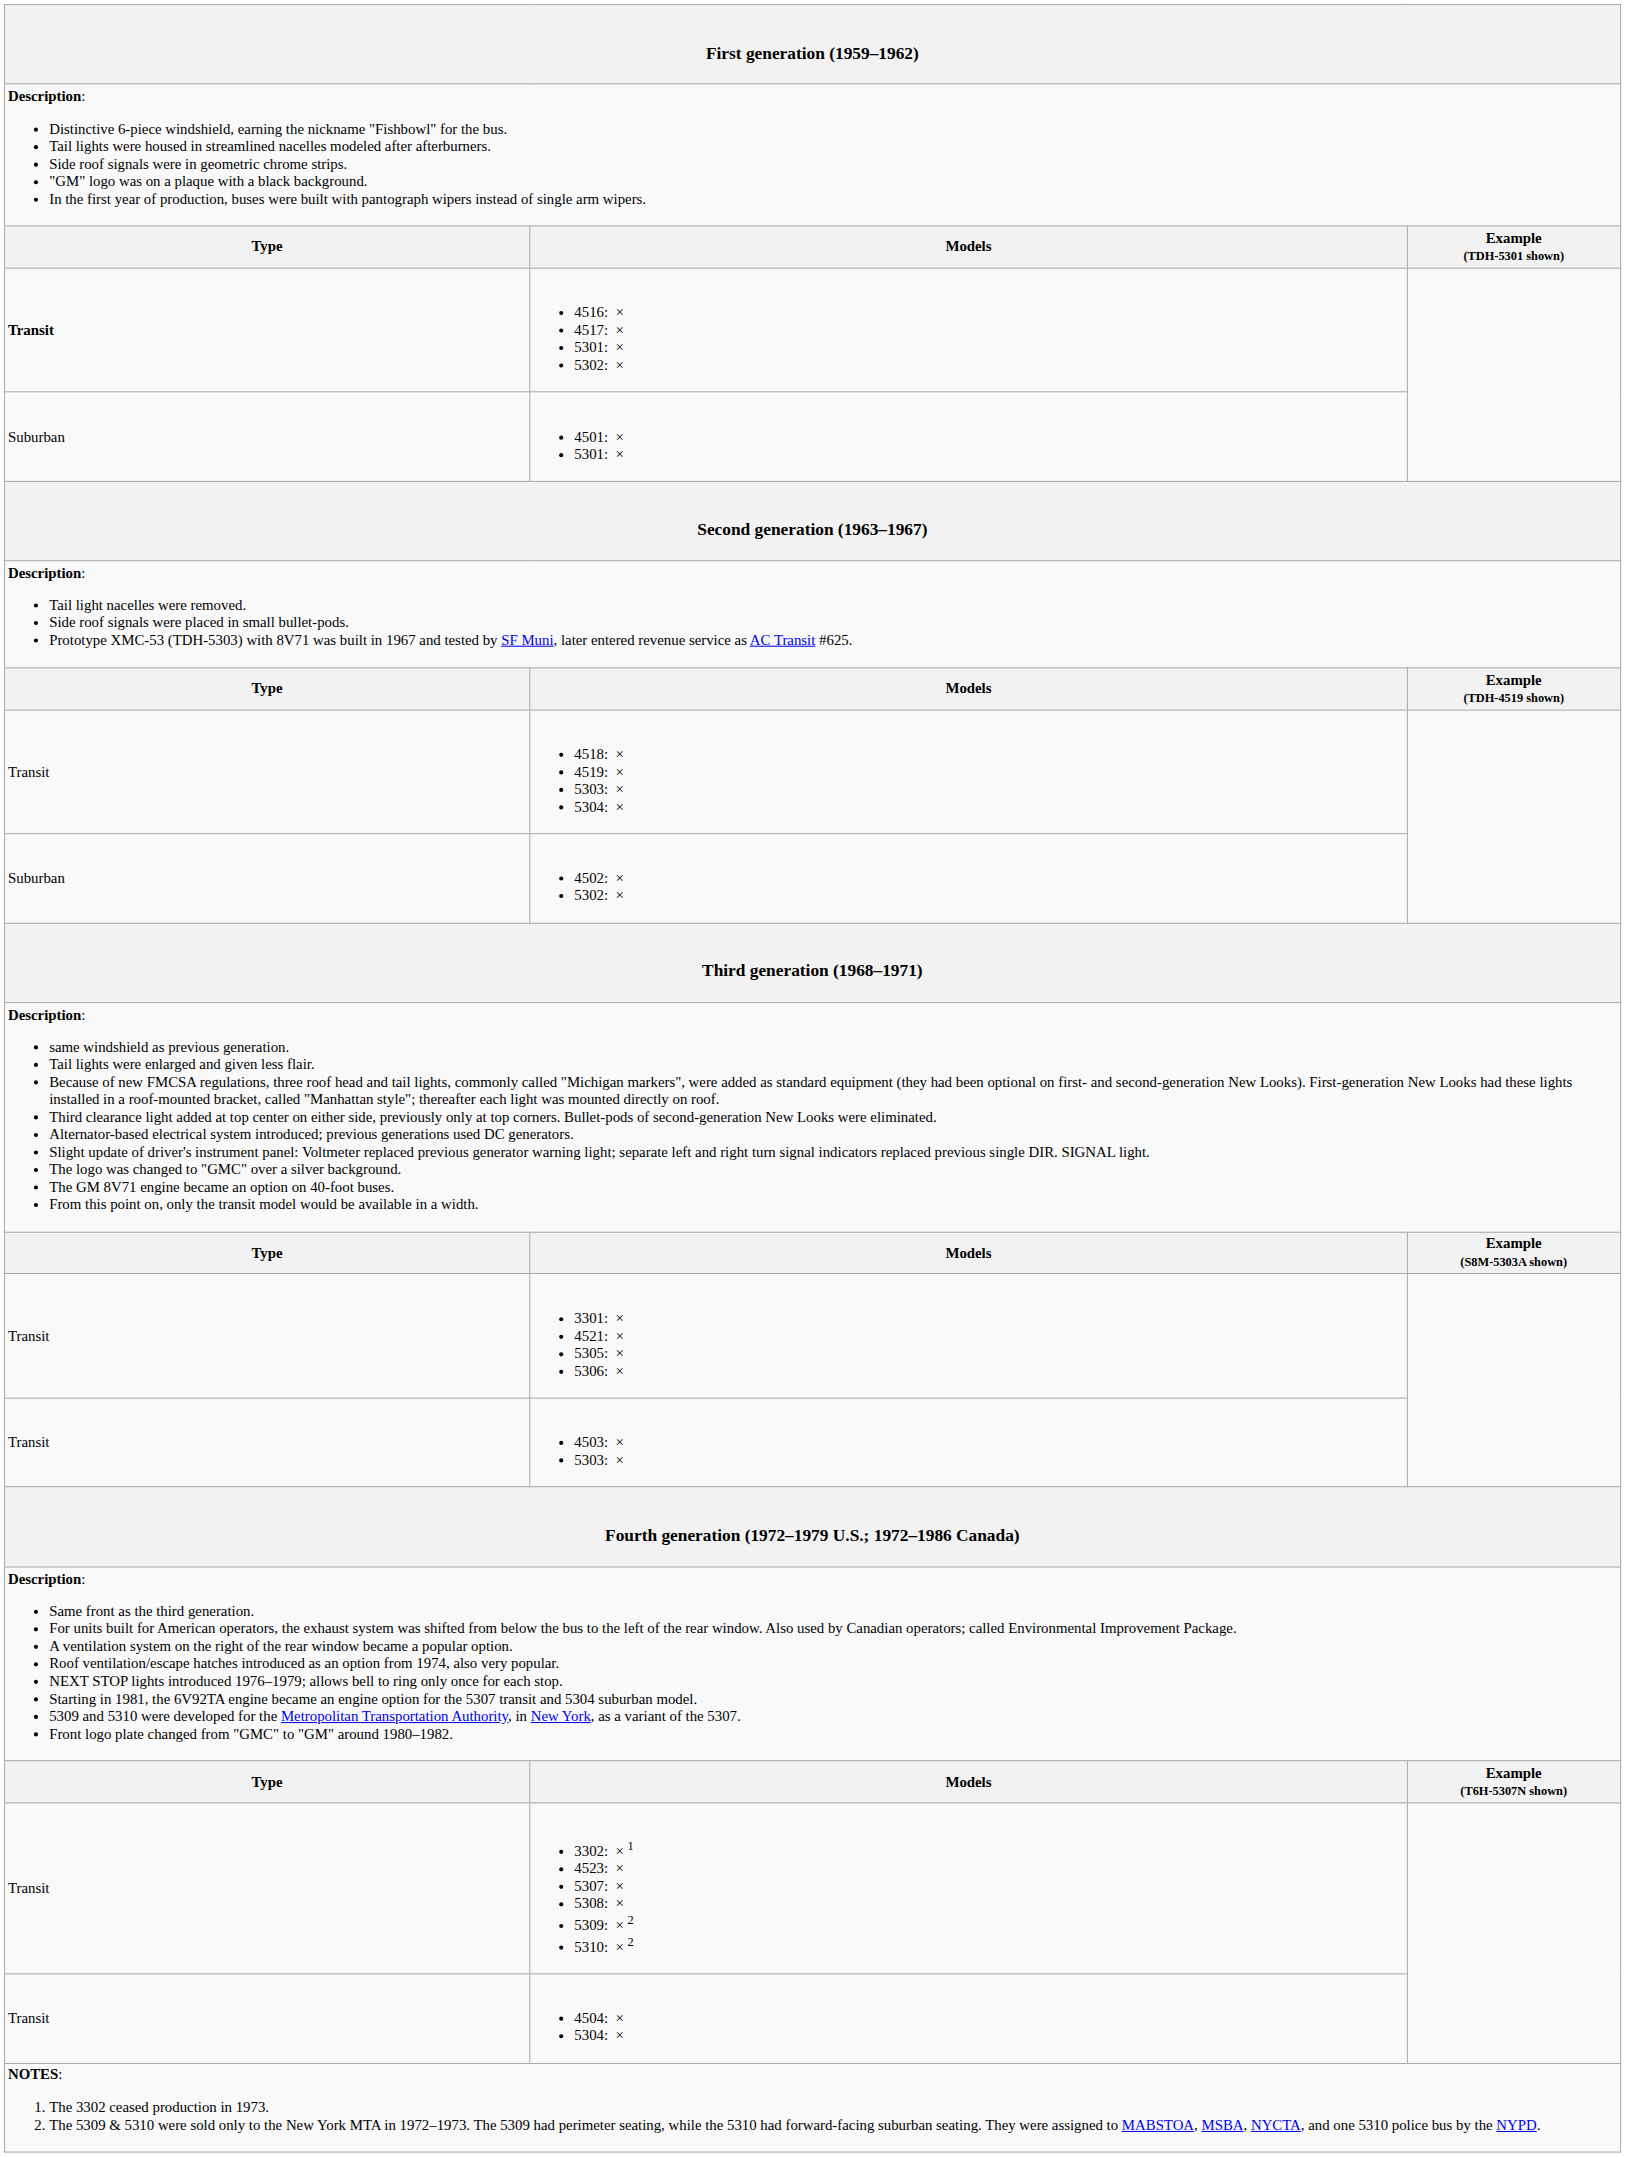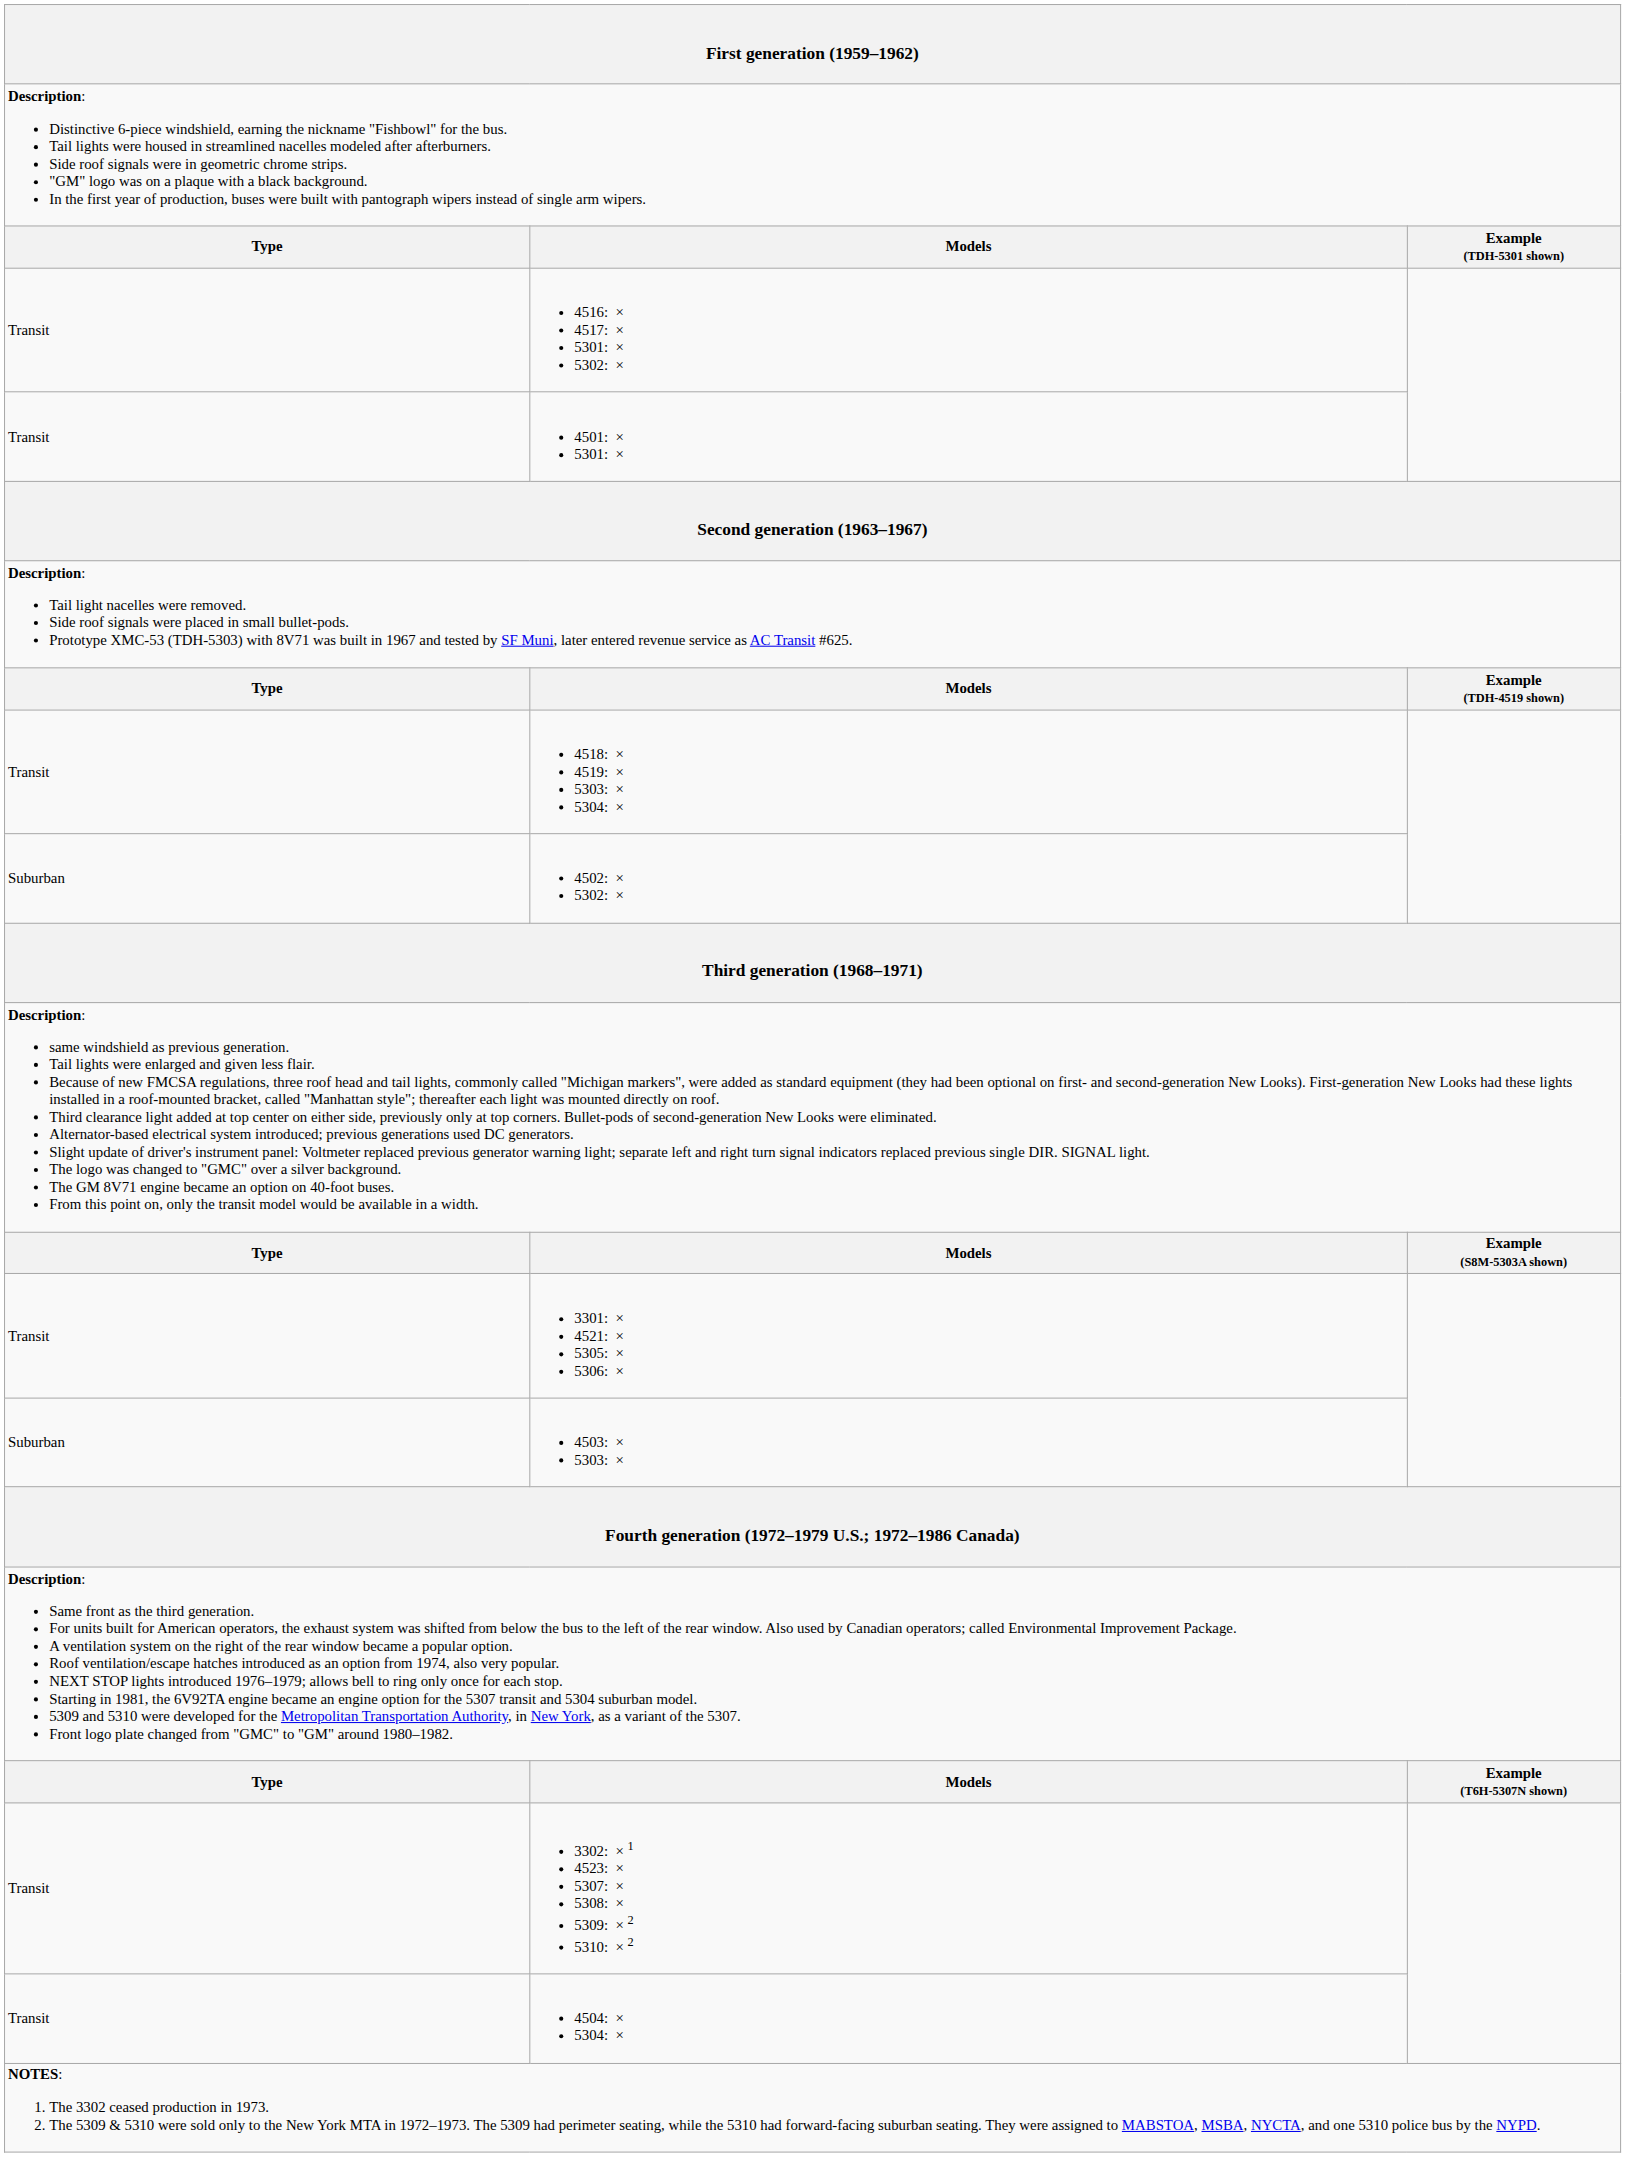(31, 330) bold -> (29, 330) normal
(36, 436) Suburban -> (29, 436) Transit
(29, 1442) Transit -> (36, 1442) Suburban
